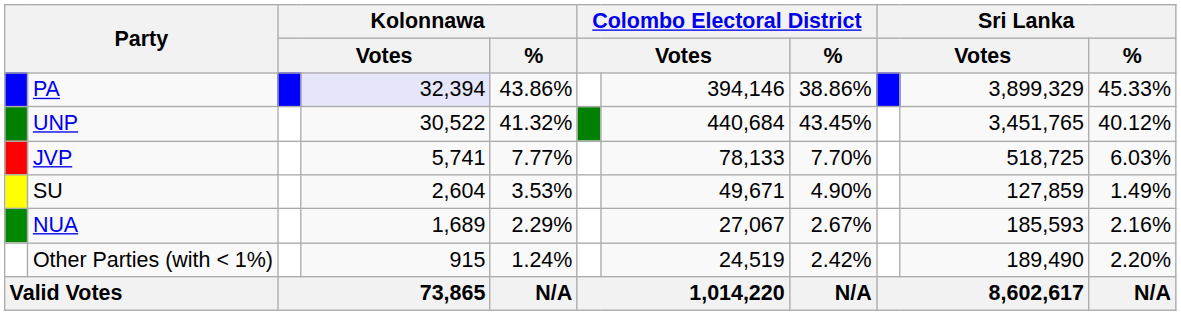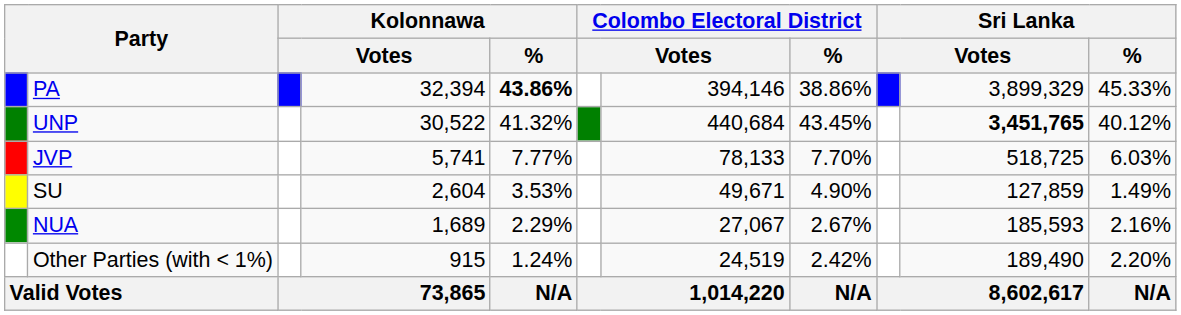(453, 89) lavender background -> (453, 89) no background
(536, 89) normal -> (536, 89) bold
(1036, 123) normal -> (1036, 123) bold
